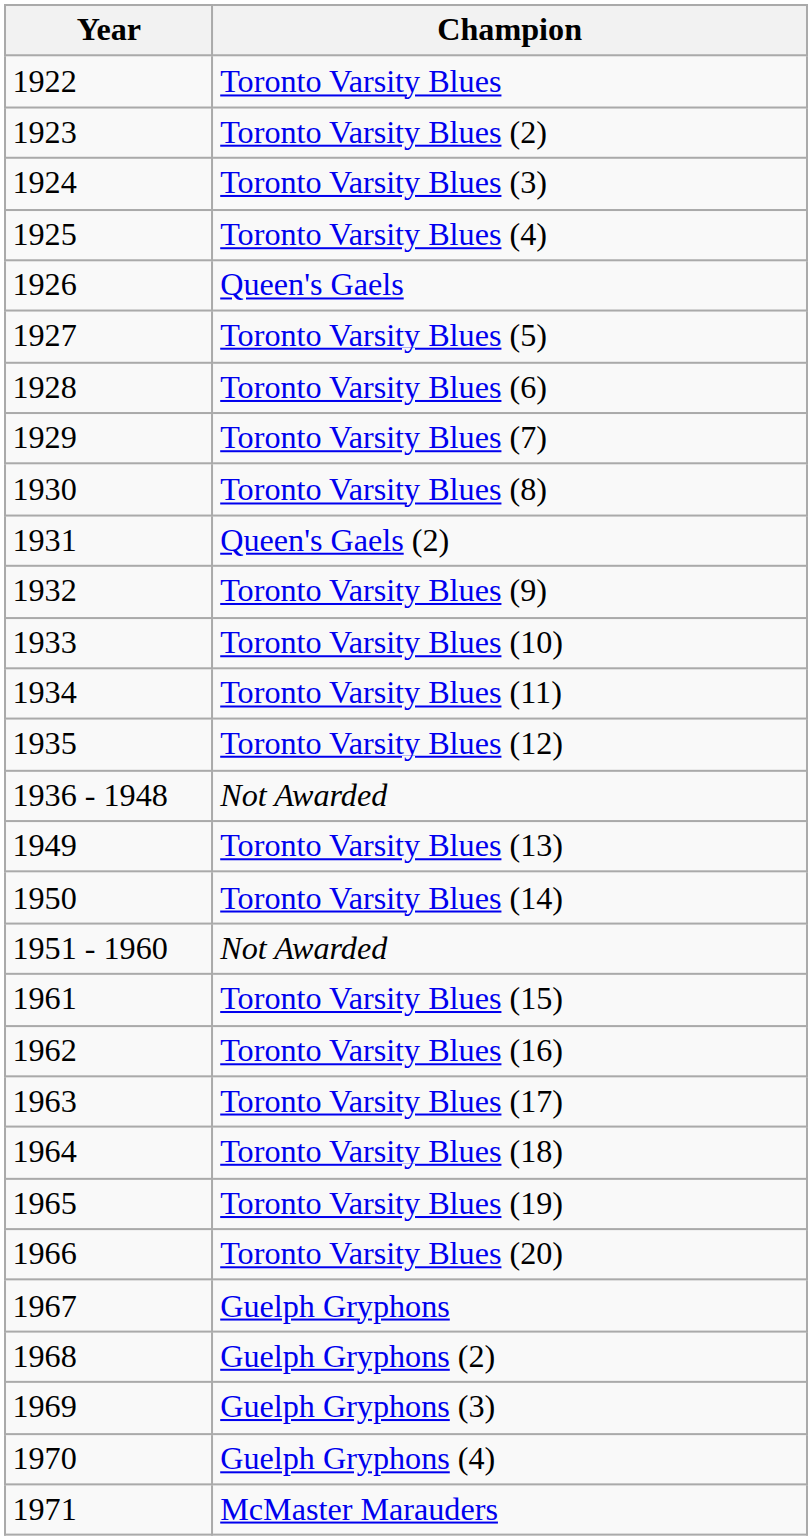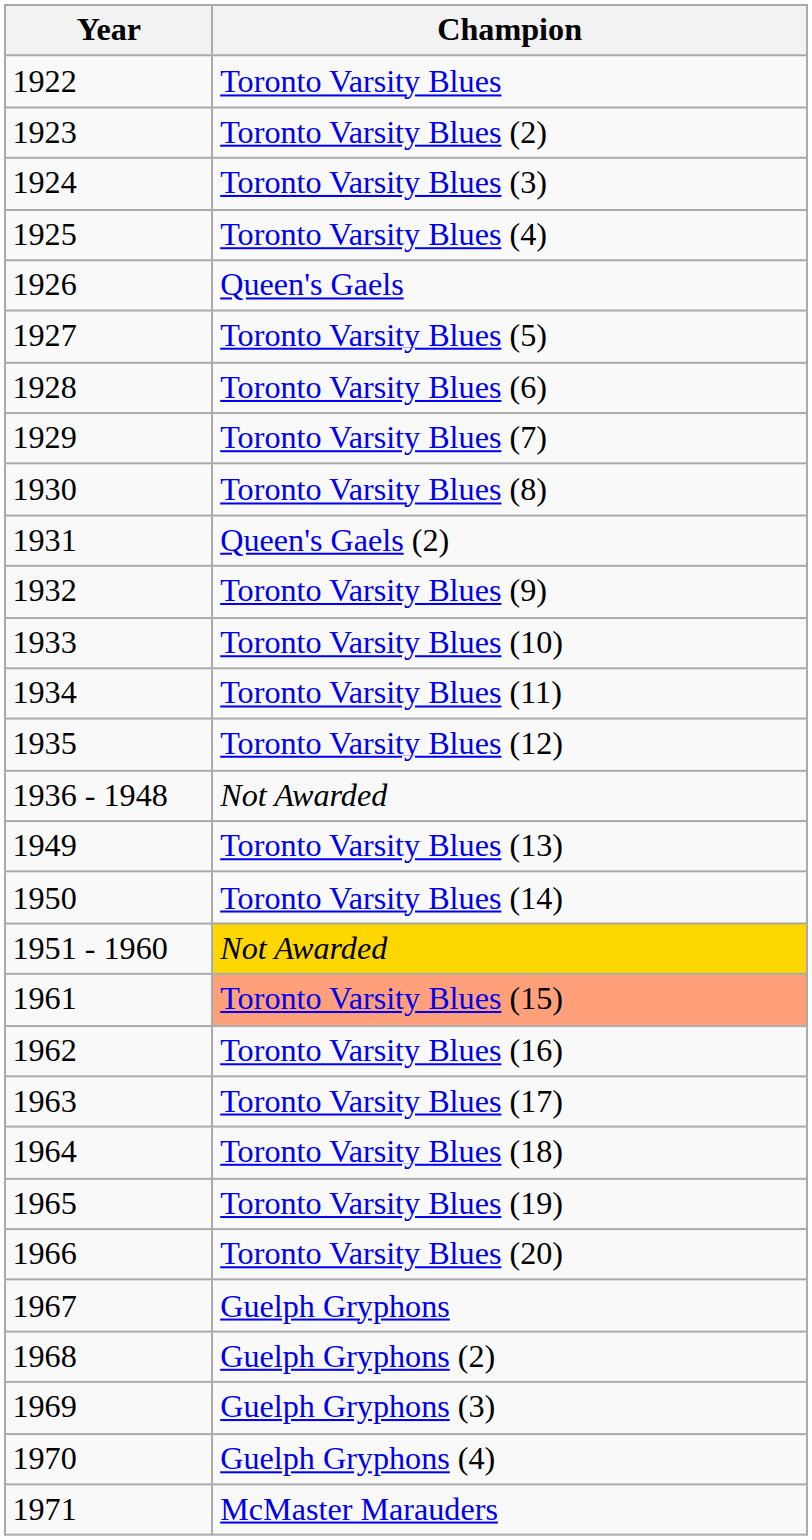(304, 948) no background -> (304, 948) gold background
(392, 999) no background -> (392, 999) lightsalmon background
